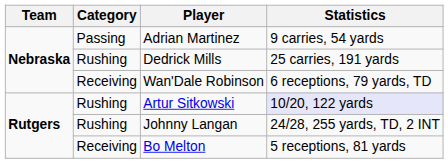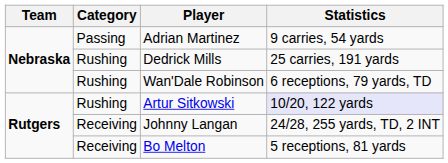(107, 81) Receiving -> (102, 81) Rushing
(102, 125) Rushing -> (107, 125) Receiving
